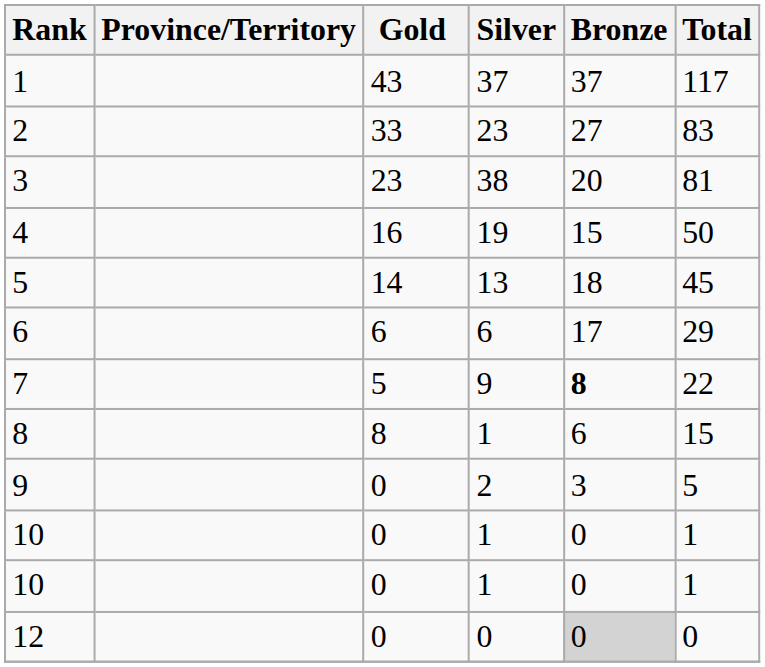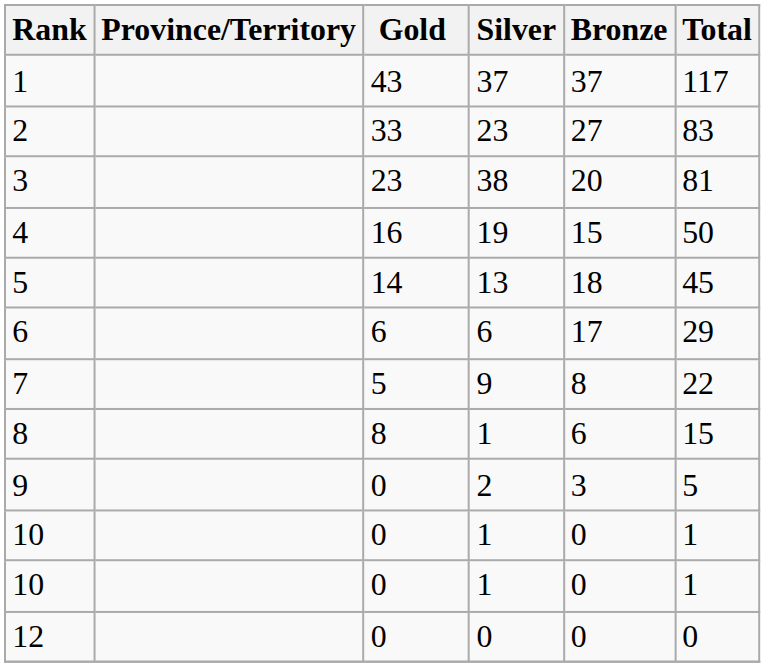(579, 383) bold -> (579, 383) normal
(579, 635) lightgrey background -> (579, 635) no background
